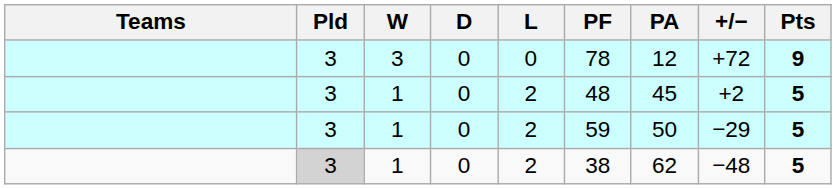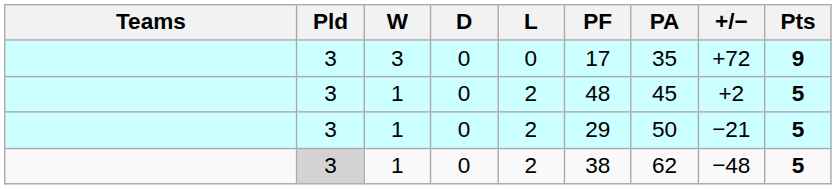(598, 58) 78 -> (598, 58) 17
(664, 58) 12 -> (664, 58) 35
(598, 129) 59 -> (598, 129) 29
(731, 129) −29 -> (731, 129) −21
